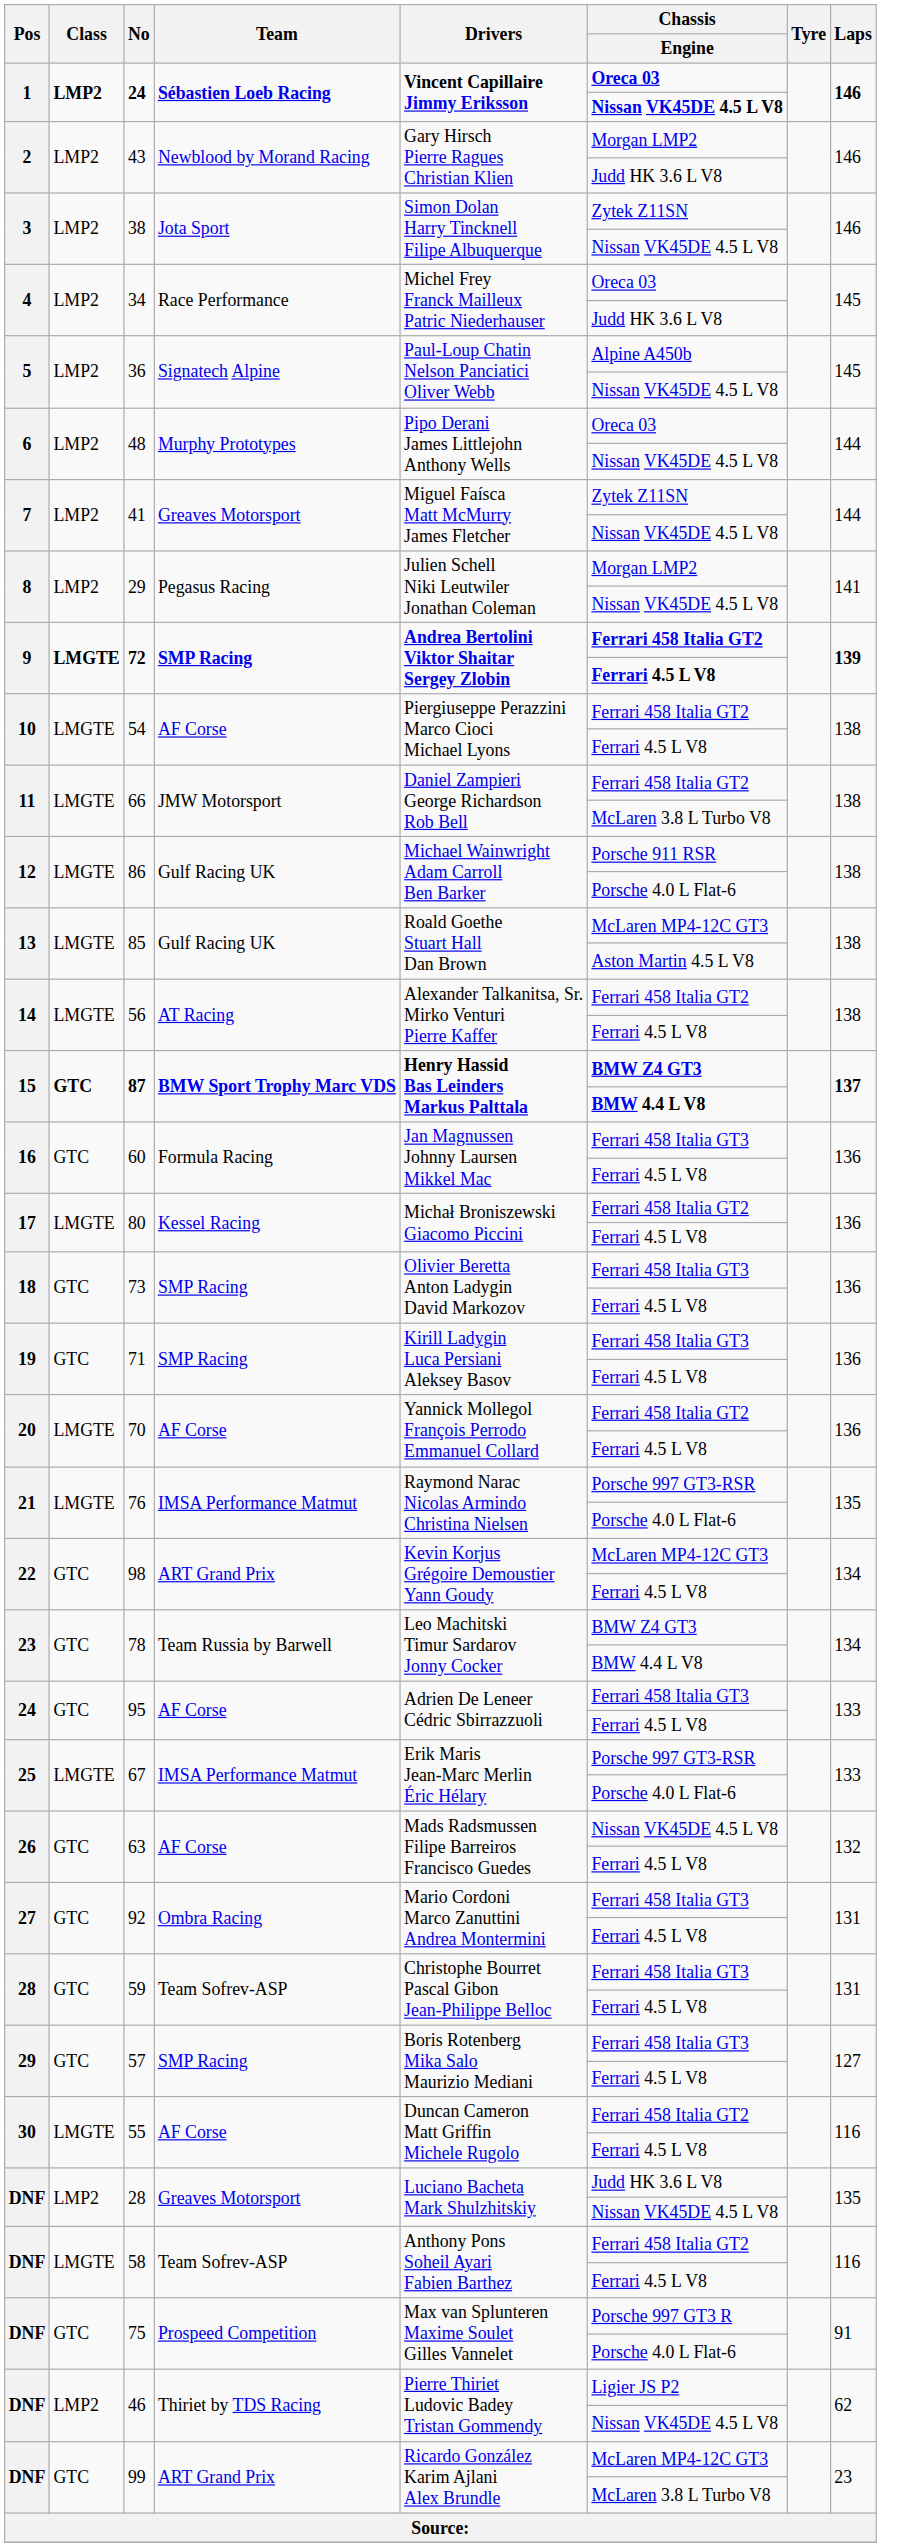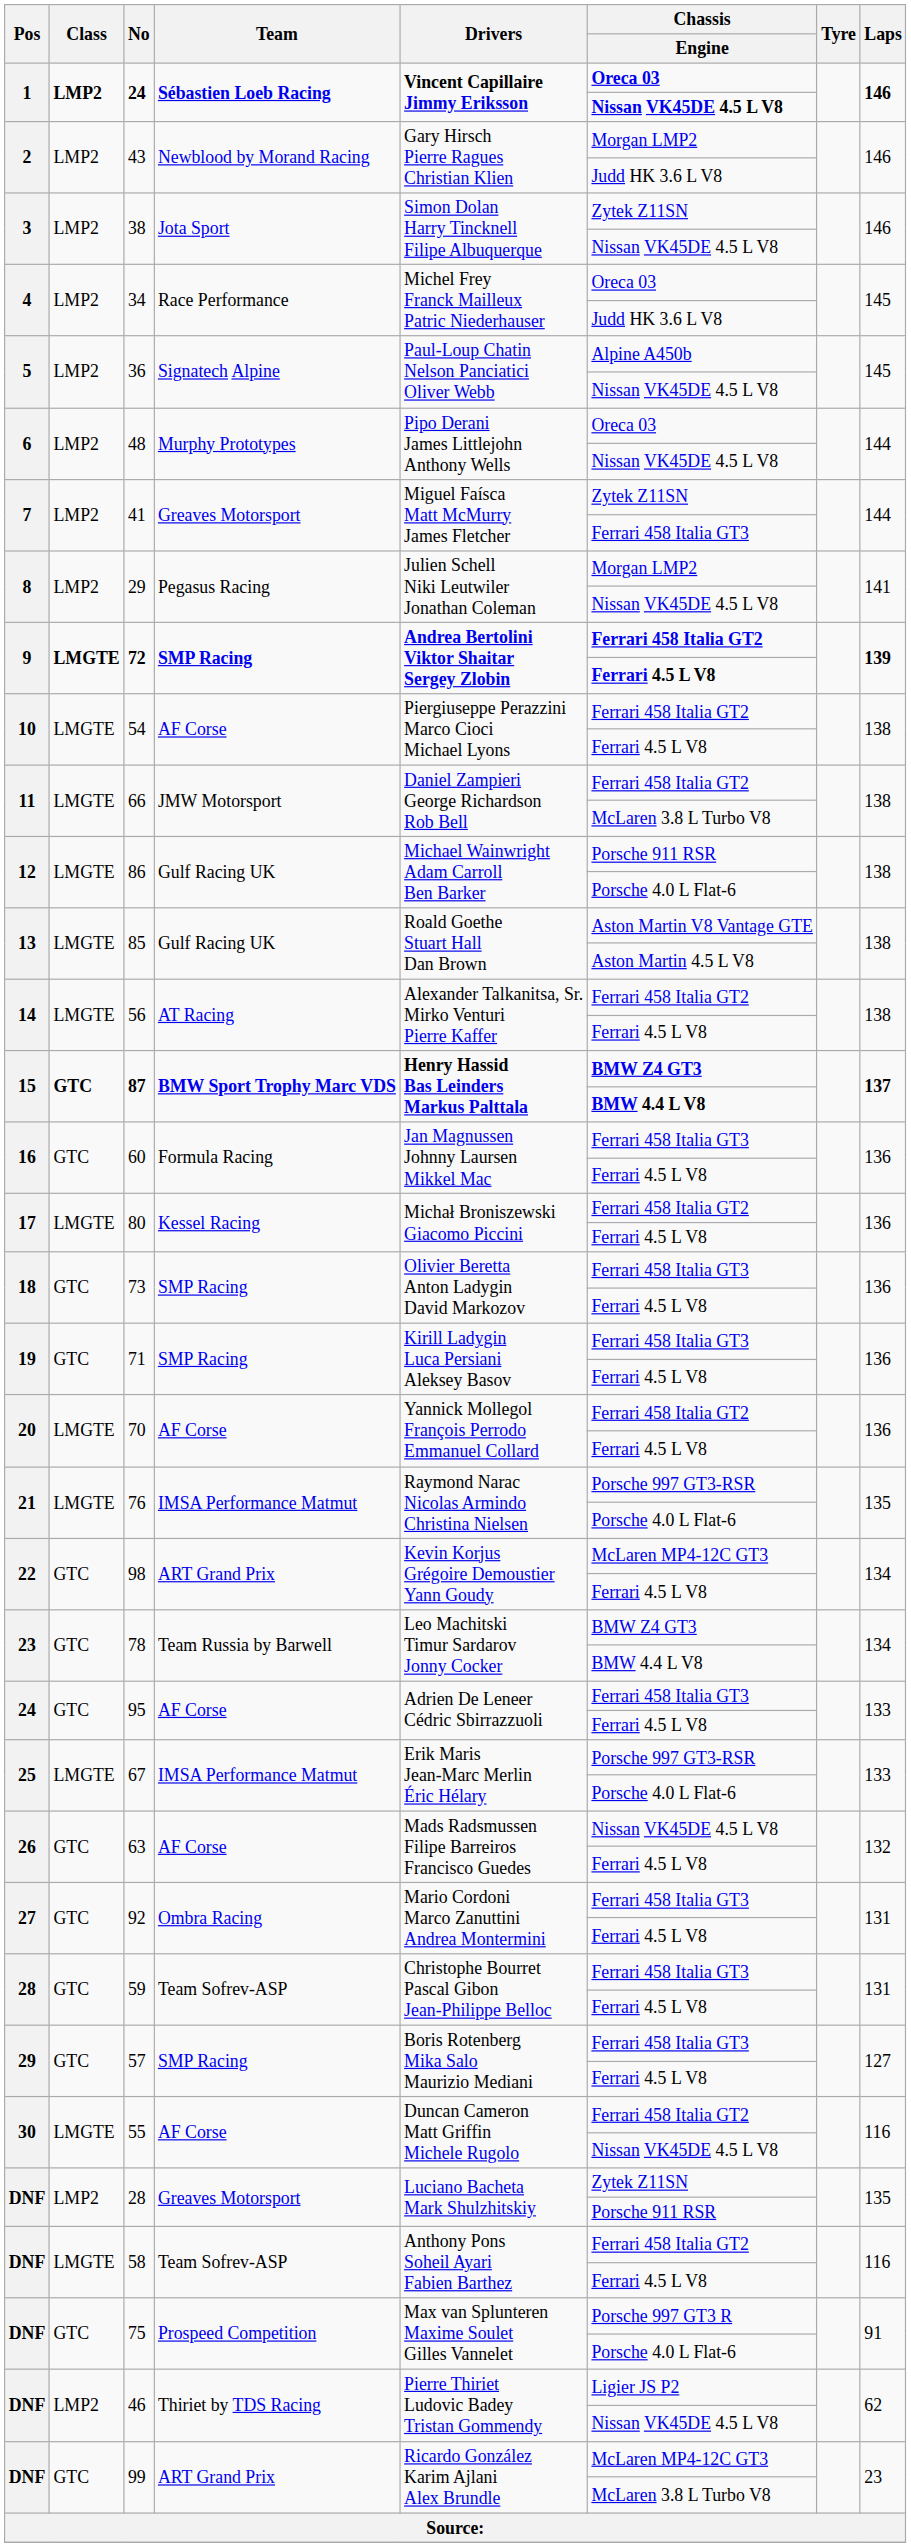(685, 532) Nissan VK45DE 4.5 L V8 -> (670, 532) Ferrari 458 Italia GT3
(680, 925) McLaren MP4-12C GT3 -> (702, 925) Aston Martin V8 Vantage GTE
(649, 2150) Ferrari 4.5 L V8 -> (685, 2150) Nissan VK45DE 4.5 L V8
(657, 2182) Judd HK 3.6 L V8 -> (640, 2182) Zytek Z11SN
(685, 2212) Nissan VK45DE 4.5 L V8 -> (654, 2212) Porsche 911 RSR
